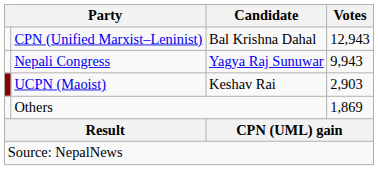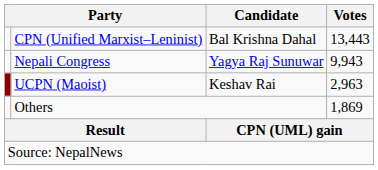(350, 38) 12,943 -> (350, 38) 13,443
(346, 84) 2,903 -> (346, 84) 2,963
